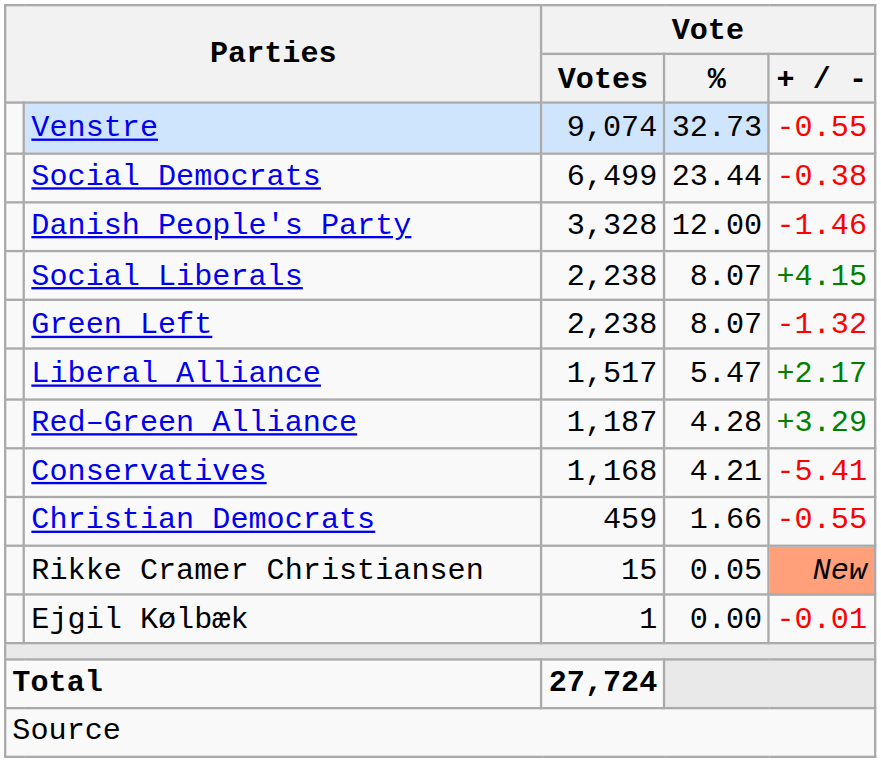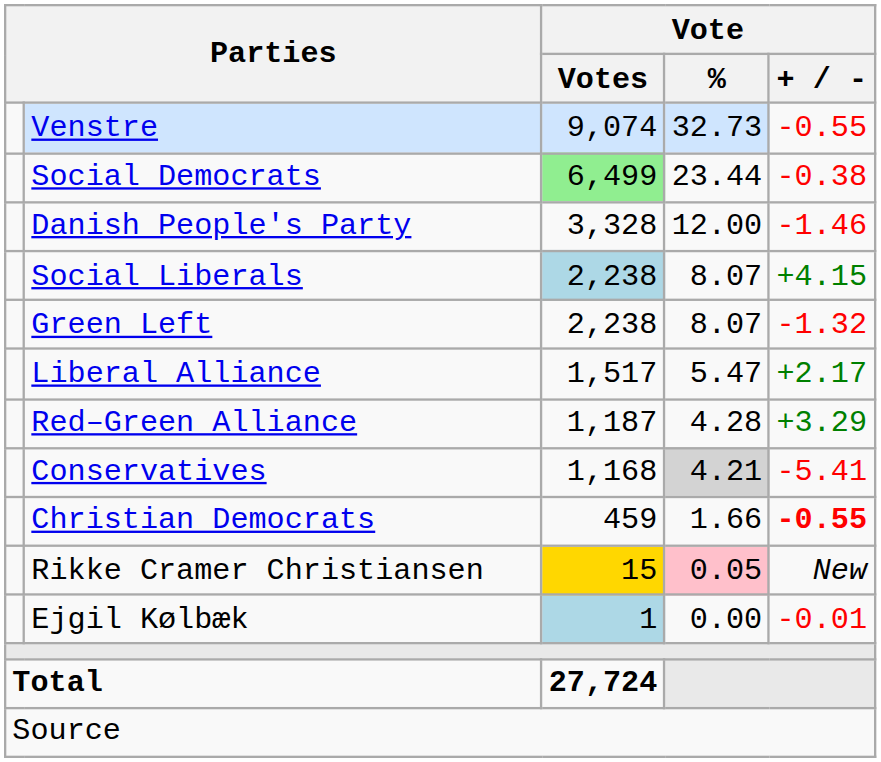(612, 177) no background -> (612, 177) lightgreen background
(612, 276) no background -> (612, 276) lightblue background
(726, 472) no background -> (726, 472) lightgrey background
(822, 521) normal -> (822, 521) bold
(639, 570) no background -> (639, 570) gold background
(726, 570) no background -> (726, 570) pink background
(840, 570) lightsalmon background -> (840, 570) no background
(648, 620) no background -> (648, 620) lightblue background
